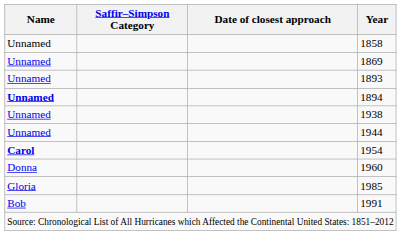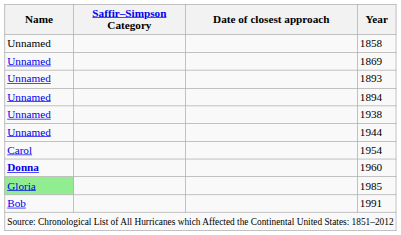(31, 97) bold -> (29, 97) normal
(21, 150) bold -> (20, 150) normal
(22, 168) normal -> (23, 168) bold
(21, 185) no background -> (21, 185) lightgreen background
